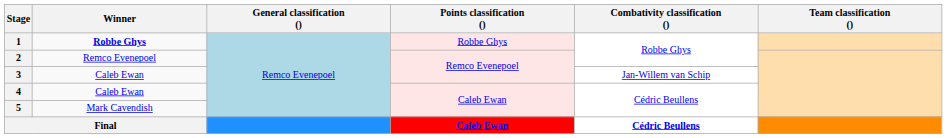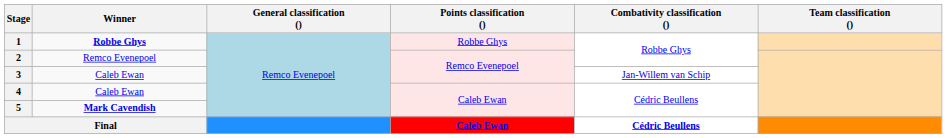(120, 108) normal -> (120, 108) bold
